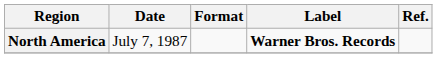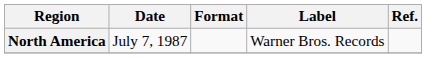(323, 40) bold -> (317, 40) normal
